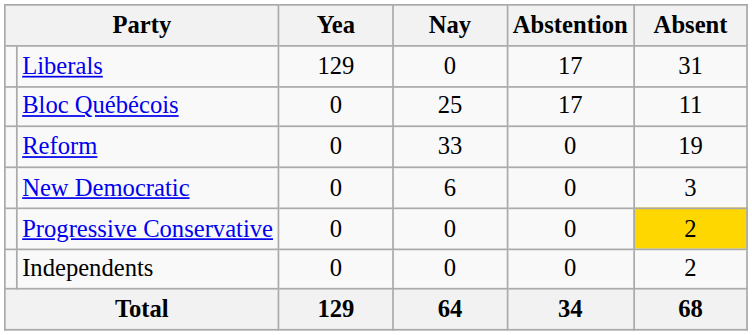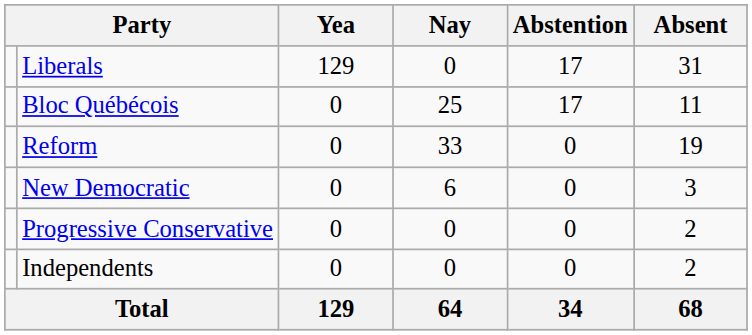(691, 228) gold background -> (691, 228) no background
